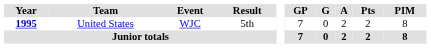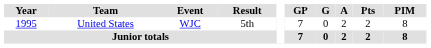(26, 23) bold -> (26, 23) normal
